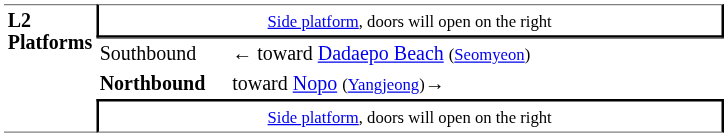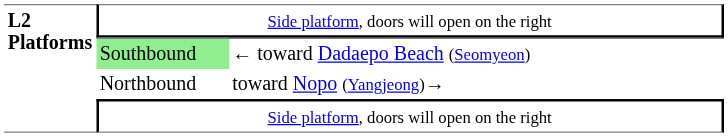(148, 53) no background -> (148, 53) lightgreen background
(152, 83) bold -> (148, 83) normal
